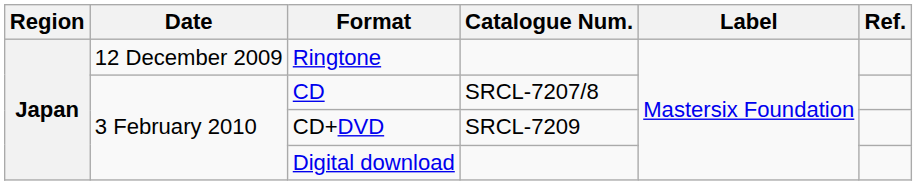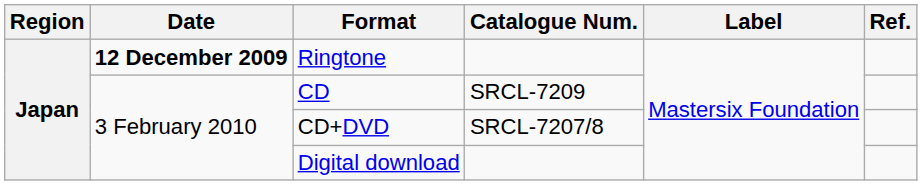(189, 57) normal -> (191, 57) bold
(532, 92) SRCL-7207/8 -> (528, 92) SRCL-7209
(523, 127) SRCL-7209 -> (537, 127) SRCL-7207/8
